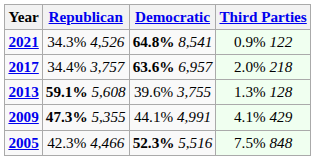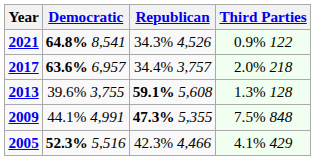columns swapped: (86, 17) <-> (173, 17)
(263, 117) 4.1% 429 -> (263, 117) 7.5% 848
(263, 142) 7.5% 848 -> (263, 142) 4.1% 429
